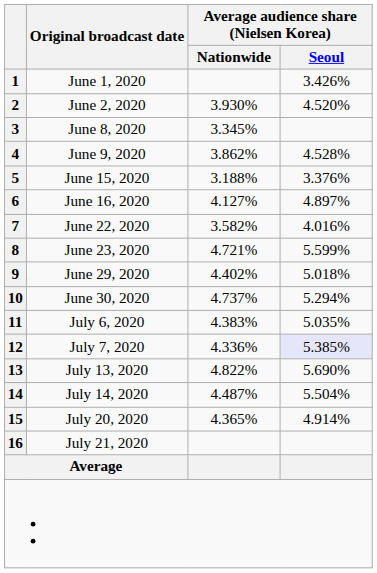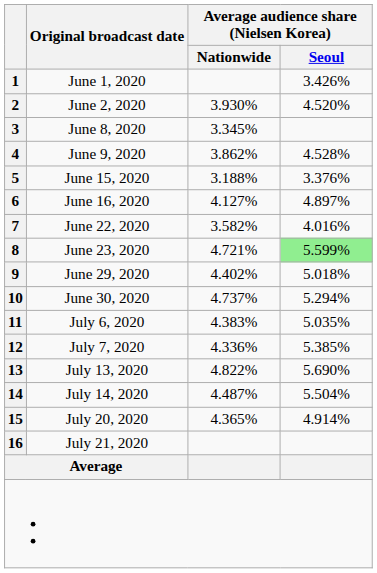(326, 250) no background -> (326, 250) lightgreen background
(326, 346) lavender background -> (326, 346) no background
